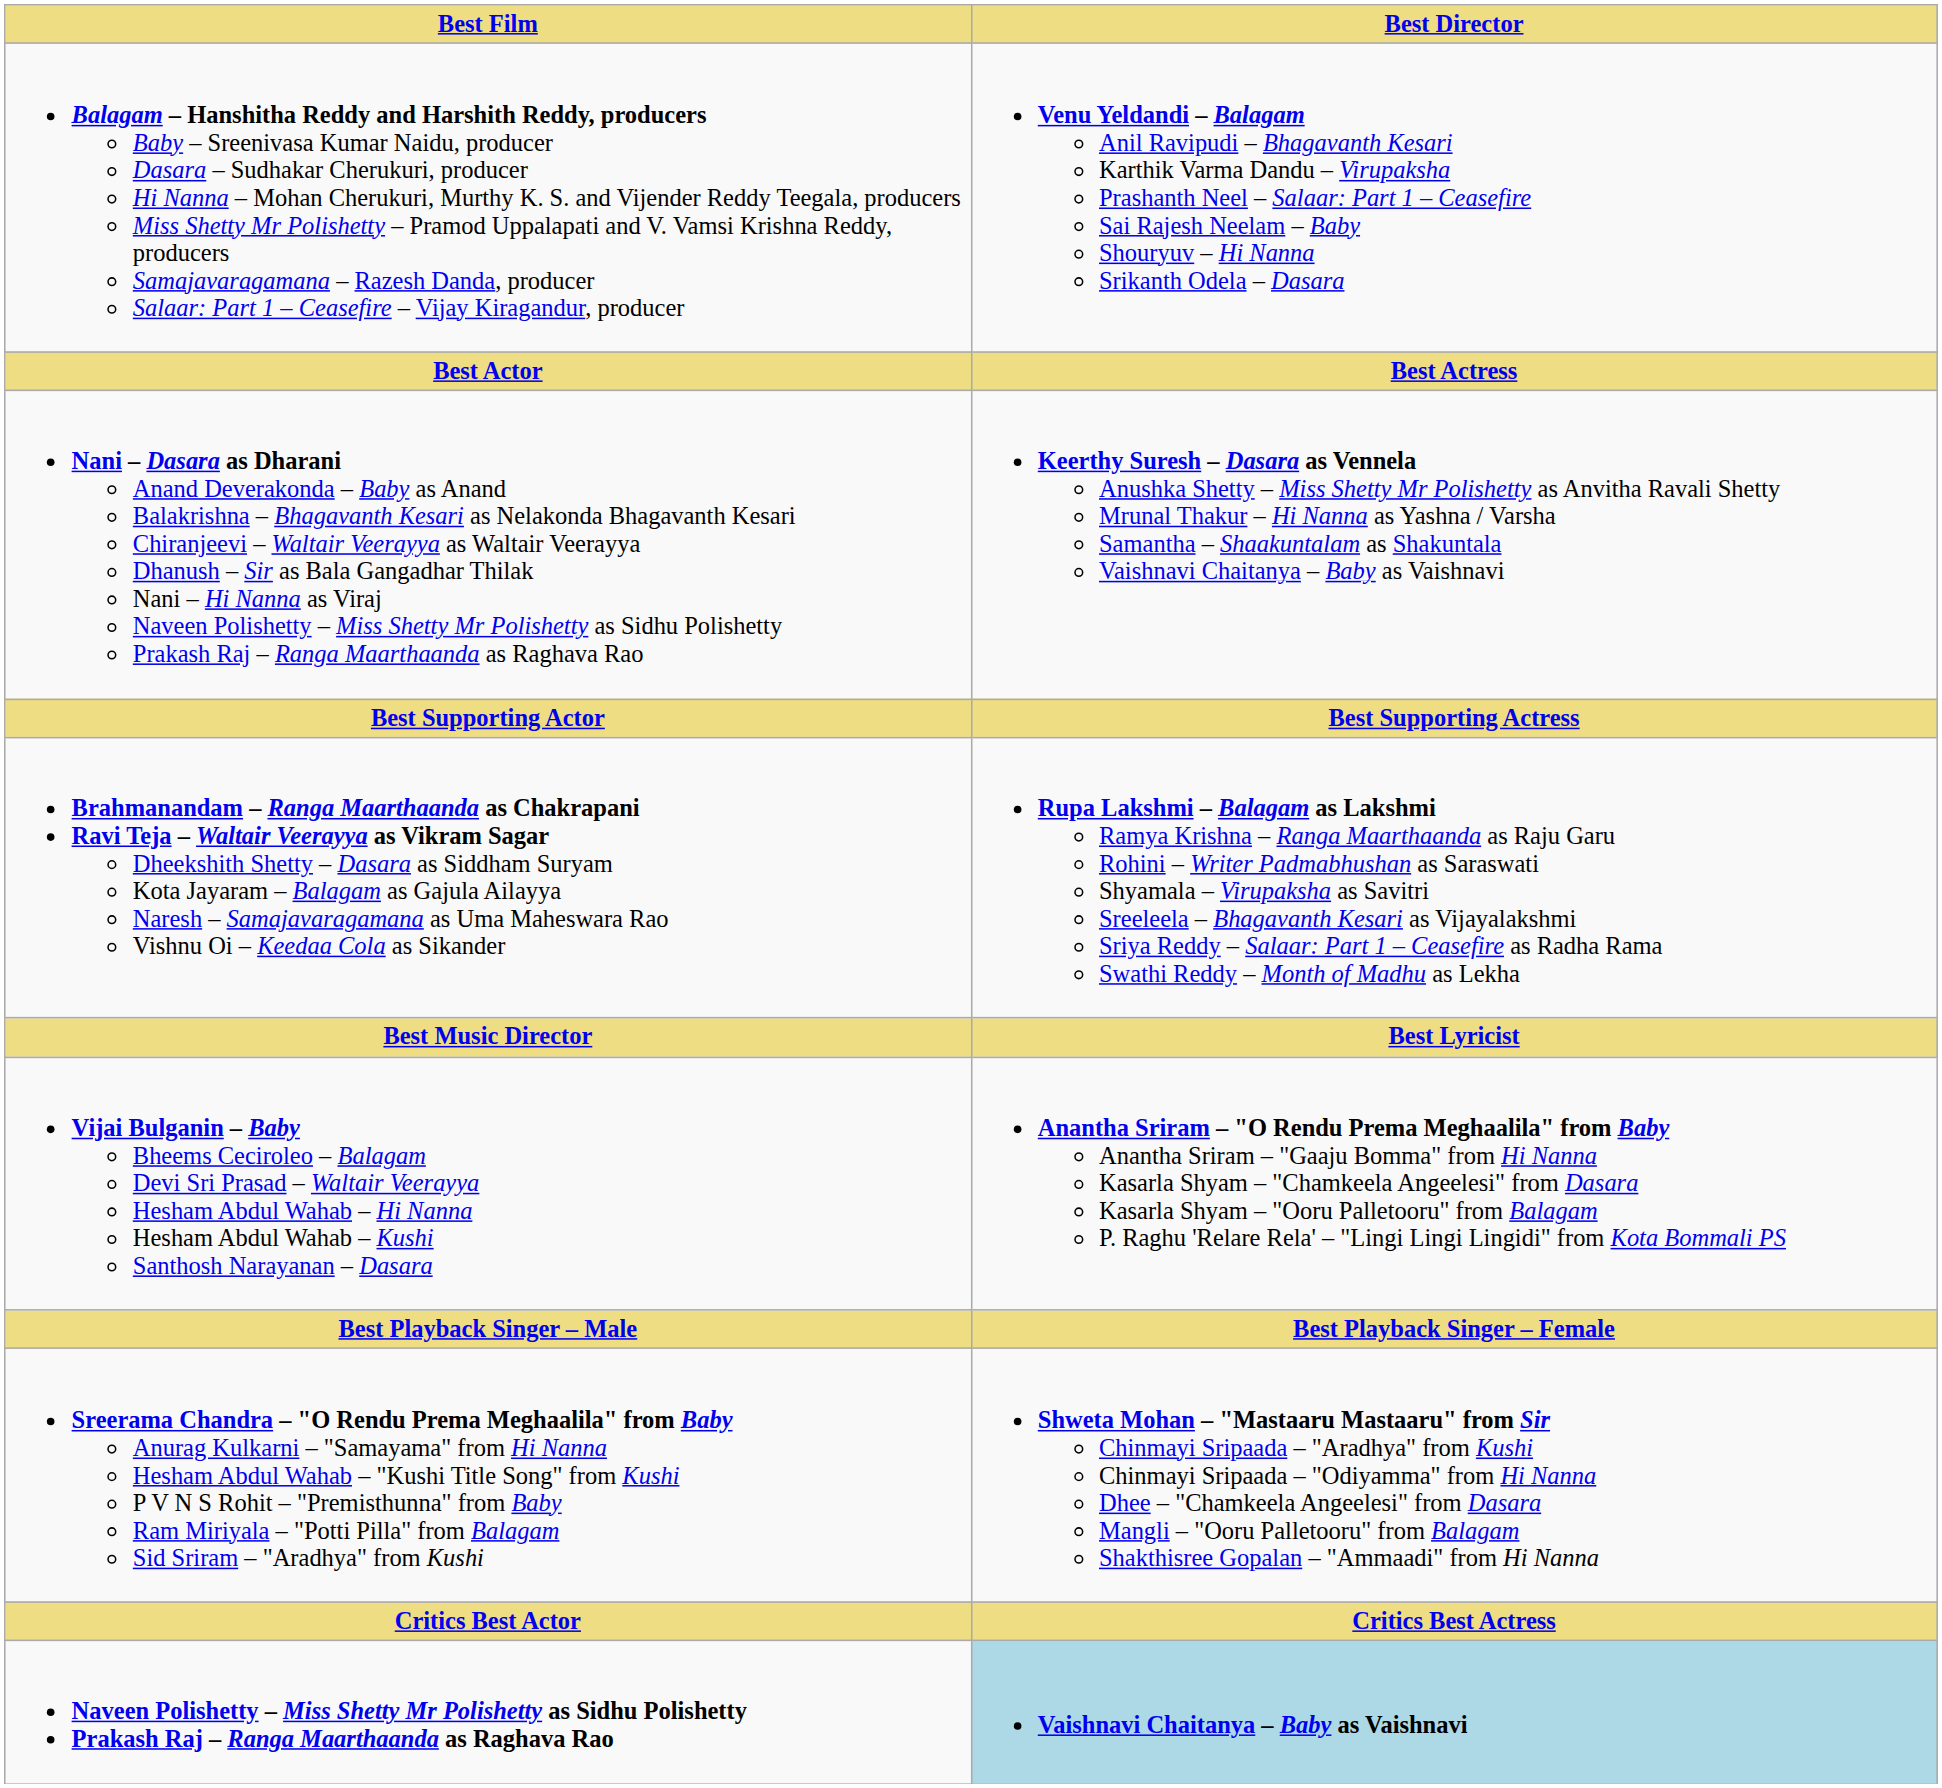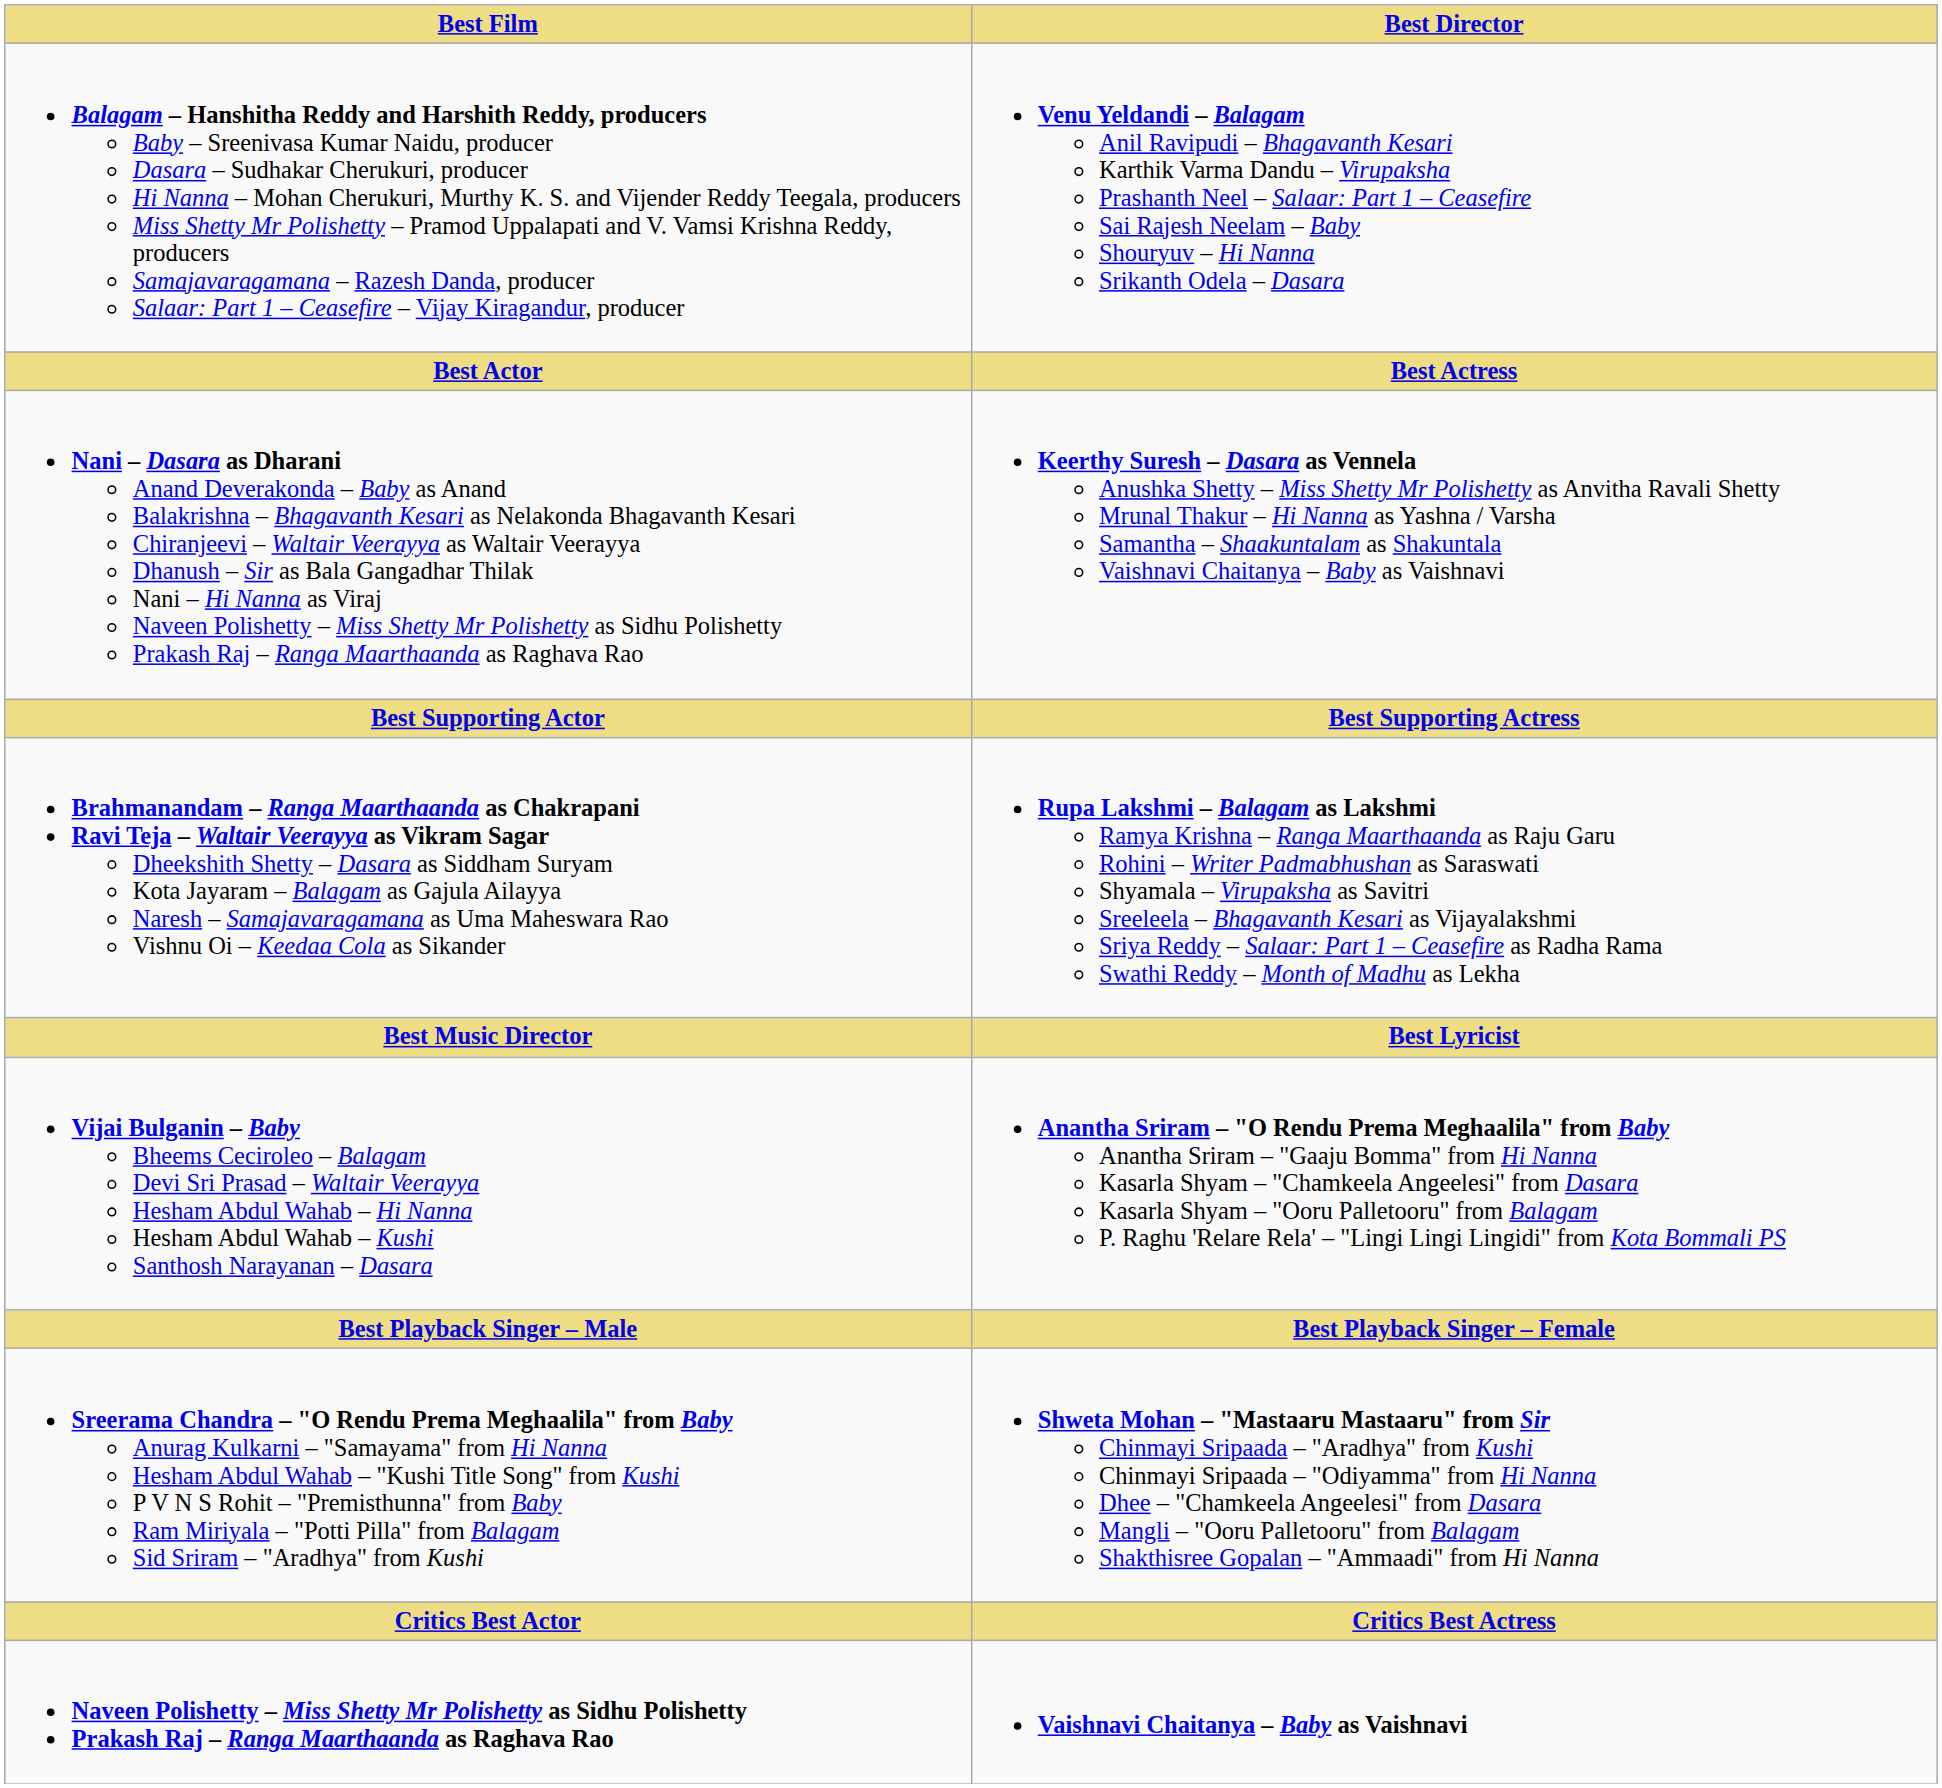(1454, 1726) lightblue background -> (1454, 1726) no background
